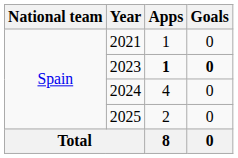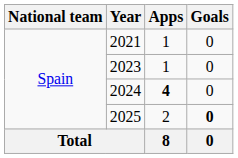(166, 66) bold -> (166, 66) normal
(210, 66) bold -> (210, 66) normal
(166, 91) normal -> (166, 91) bold
(210, 116) normal -> (210, 116) bold
